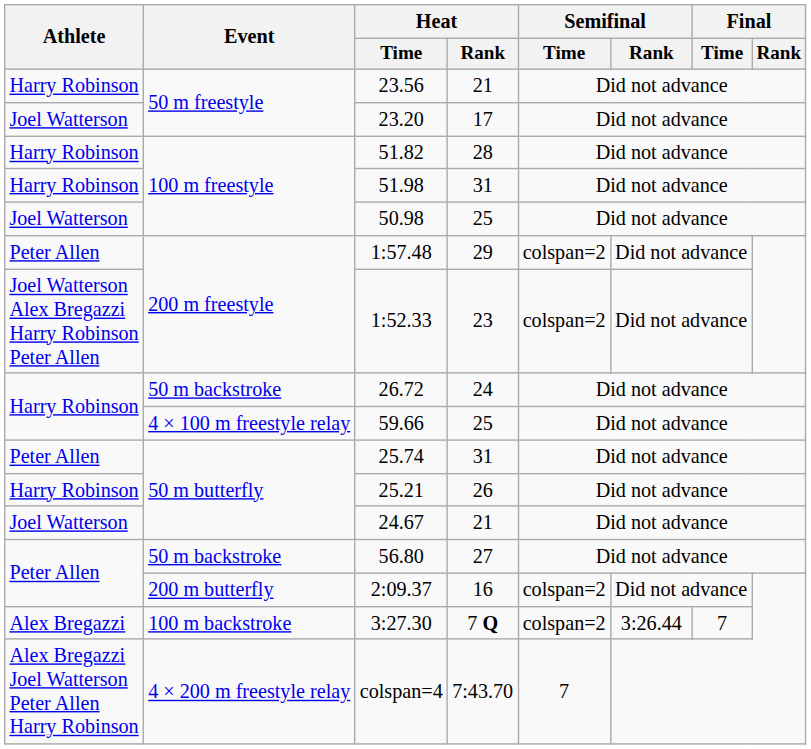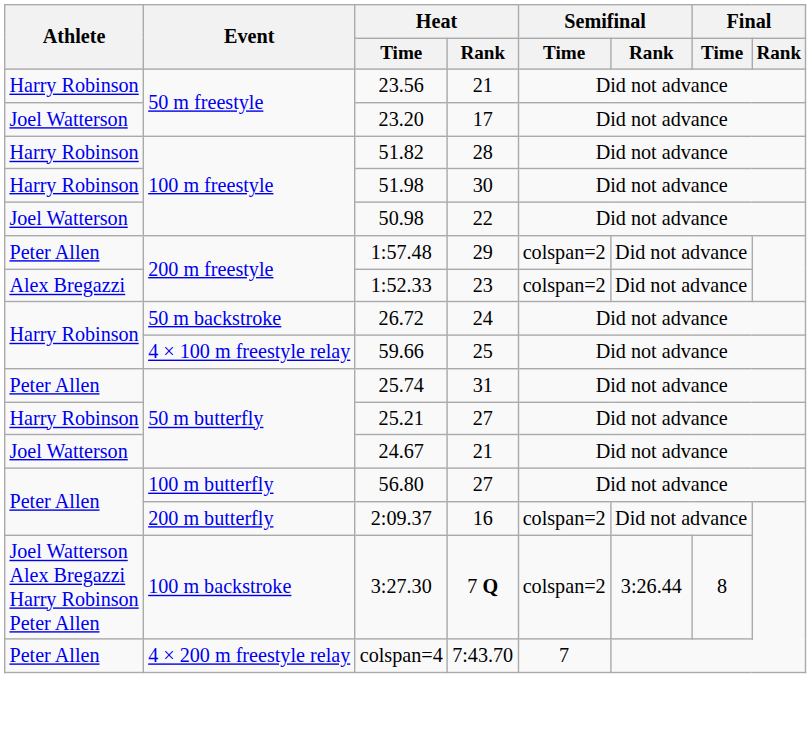(483, 185) 31 -> (483, 185) 30
(483, 219) 25 -> (483, 219) 22
(74, 321) Joel Watterson Alex Bregazzi Harry Robinson Peter Allen -> (67, 285) Alex Bregazzi
(483, 490) 26 -> (483, 418) 27
(215, 556) 50 m backstroke -> (211, 485) 100 m butterfly
(67, 623) Alex Bregazzi -> (74, 587) Joel Watterson Alex Bregazzi Harry Robinson Peter Allen
(722, 623) 7 -> (722, 587) 8
(74, 692) Alex Bregazzi Joel Watterson Peter Allen Harry Robinson -> (54, 656) Peter Allen
